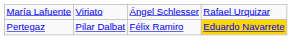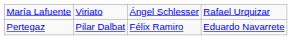(244, 27) gold background -> (244, 27) no background
